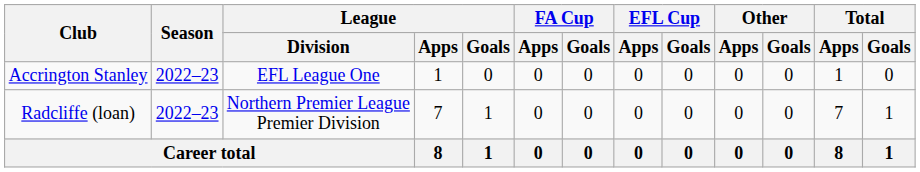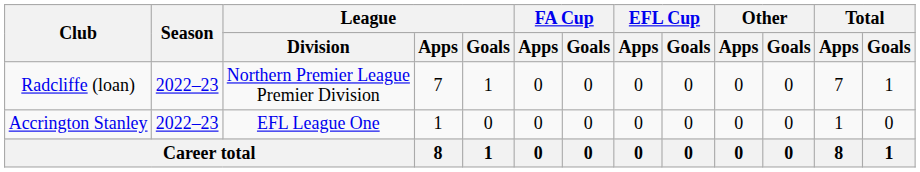rows swapped: (78, 75) <-> (78, 114)
